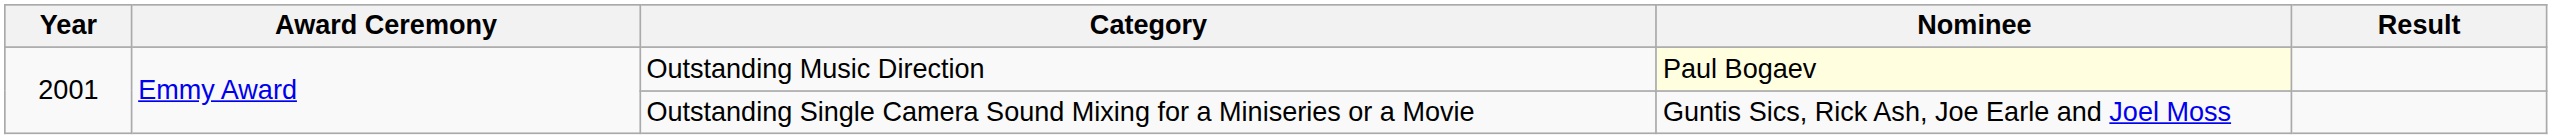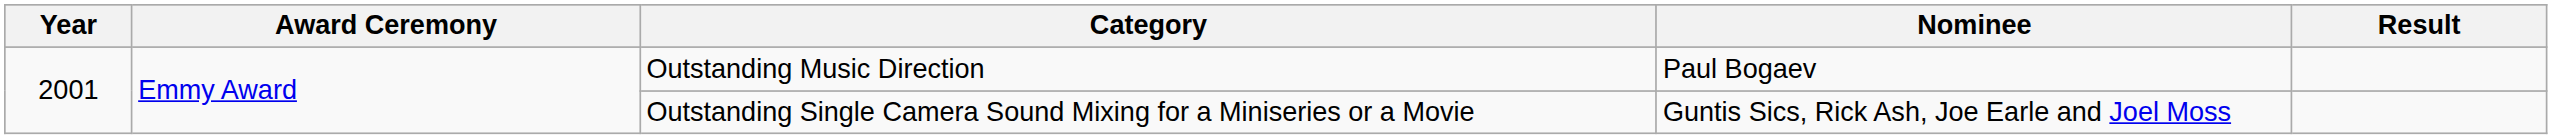(1740, 68) lightyellow background -> (1740, 68) no background
